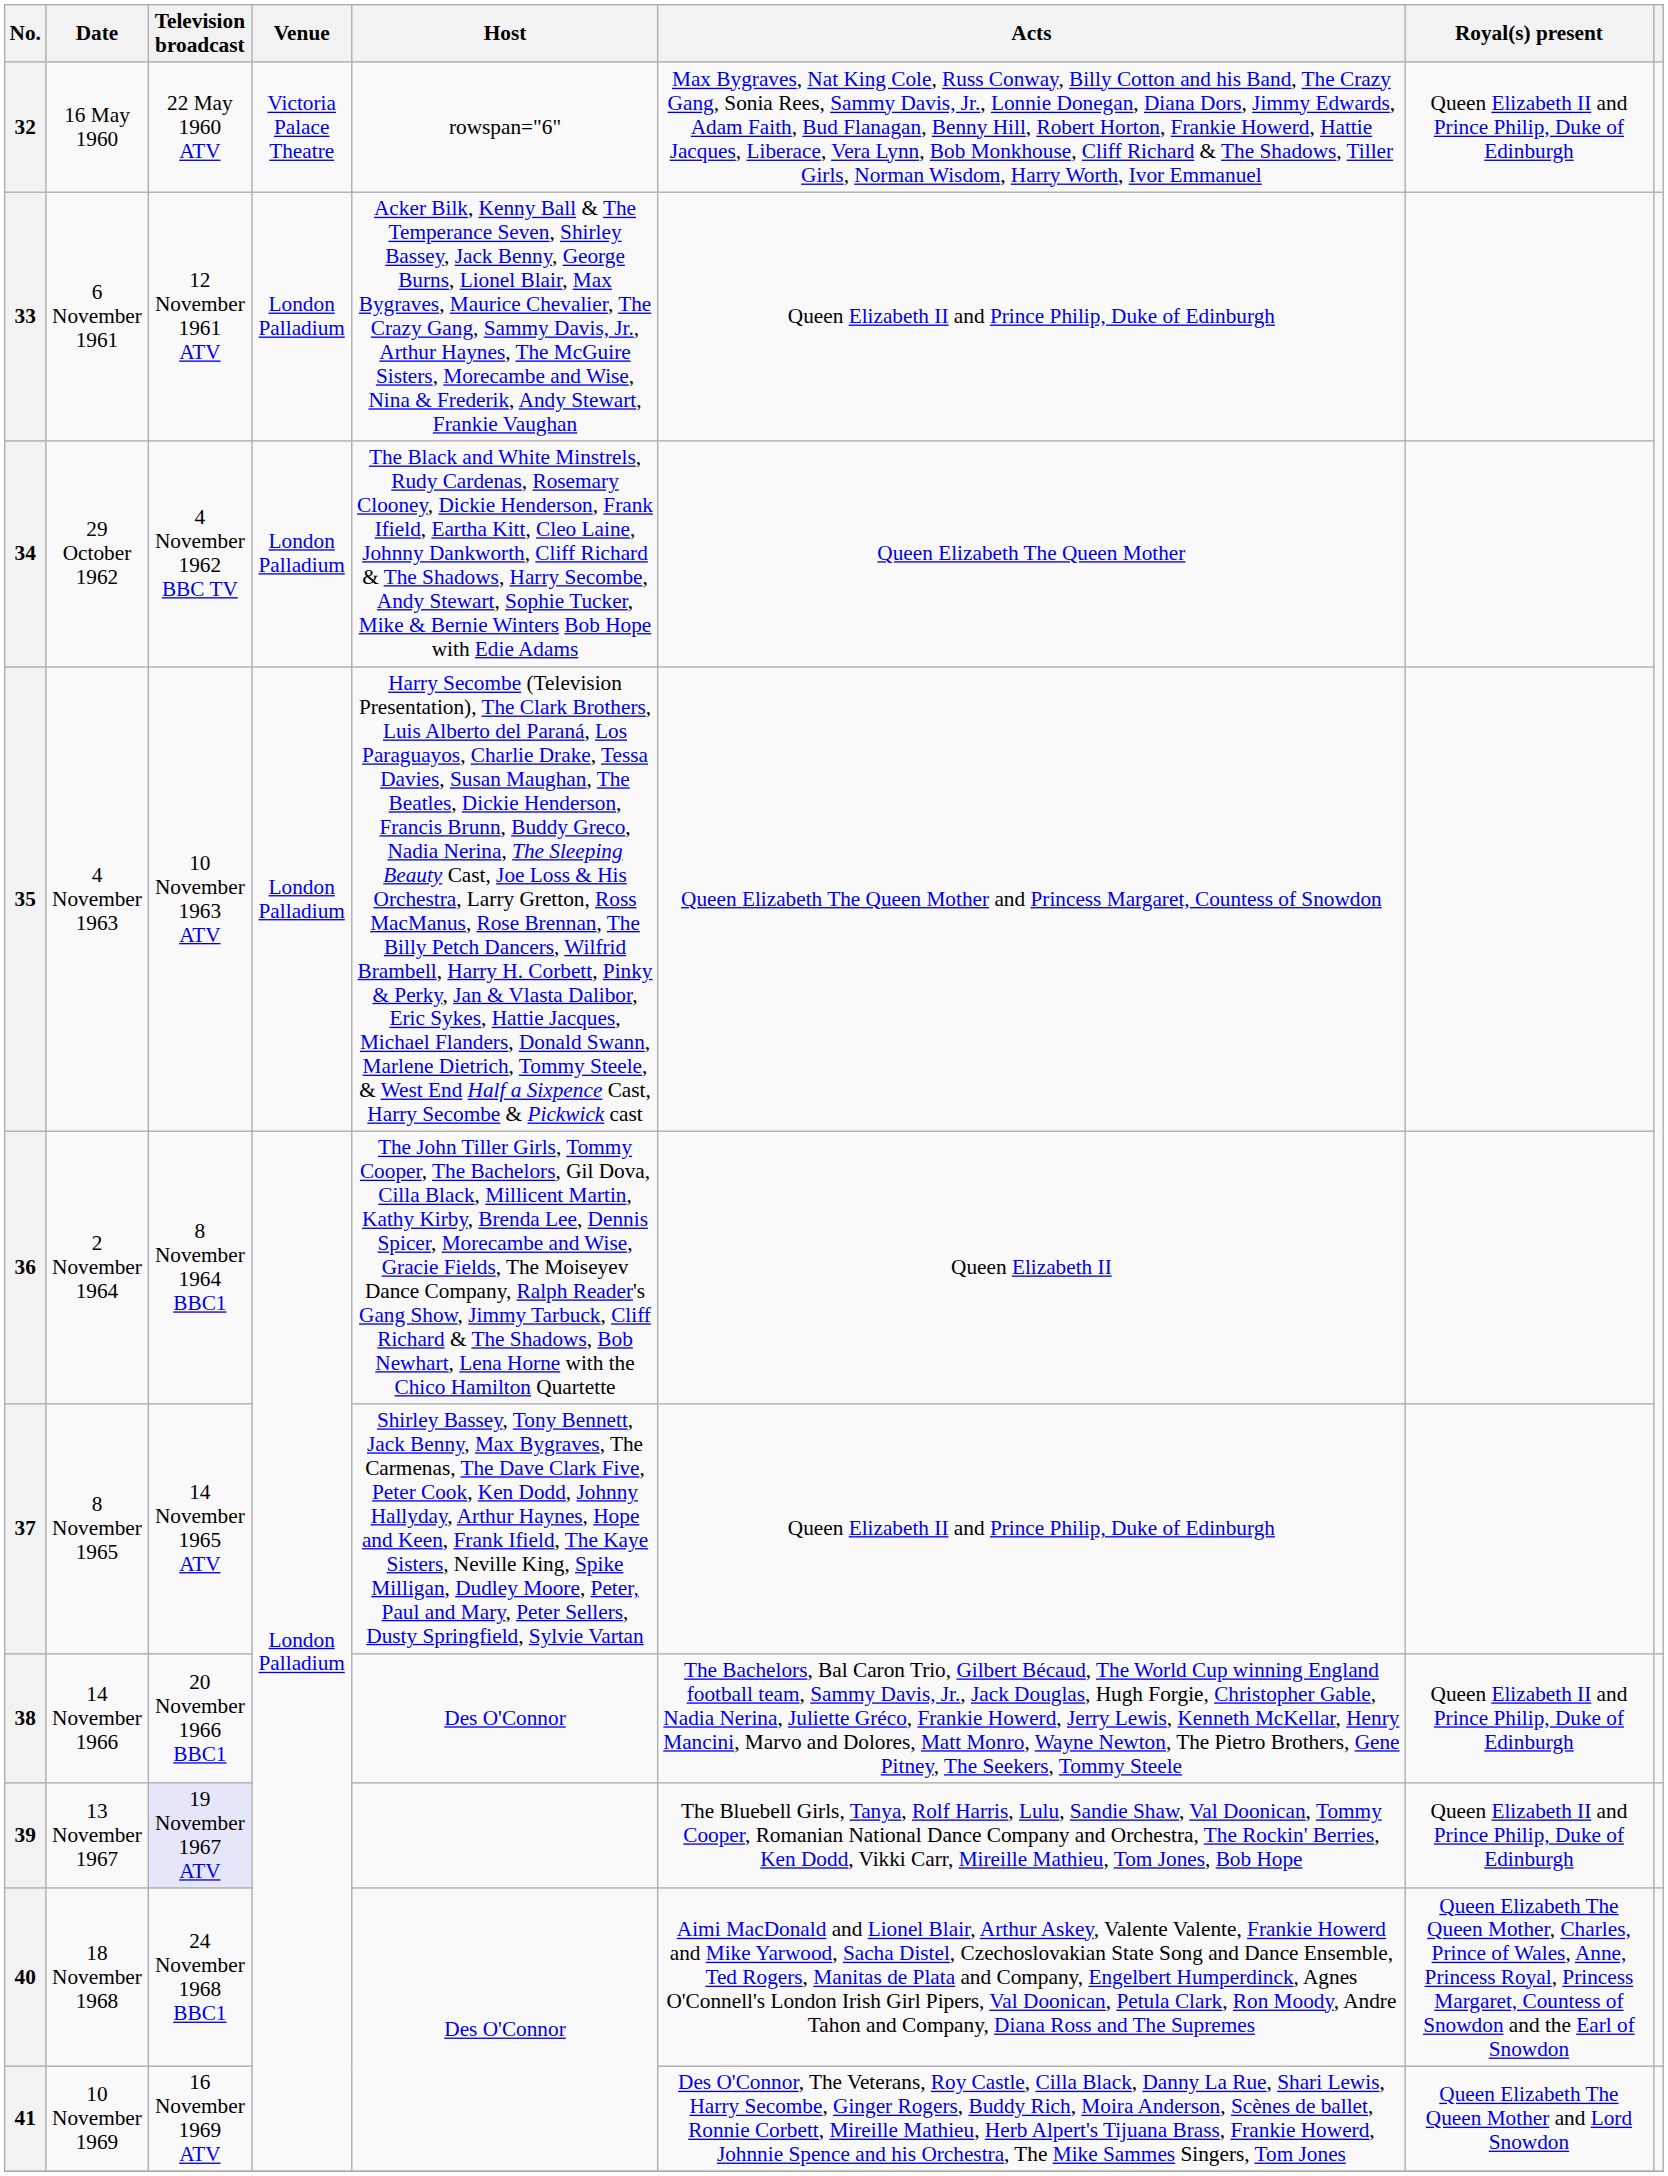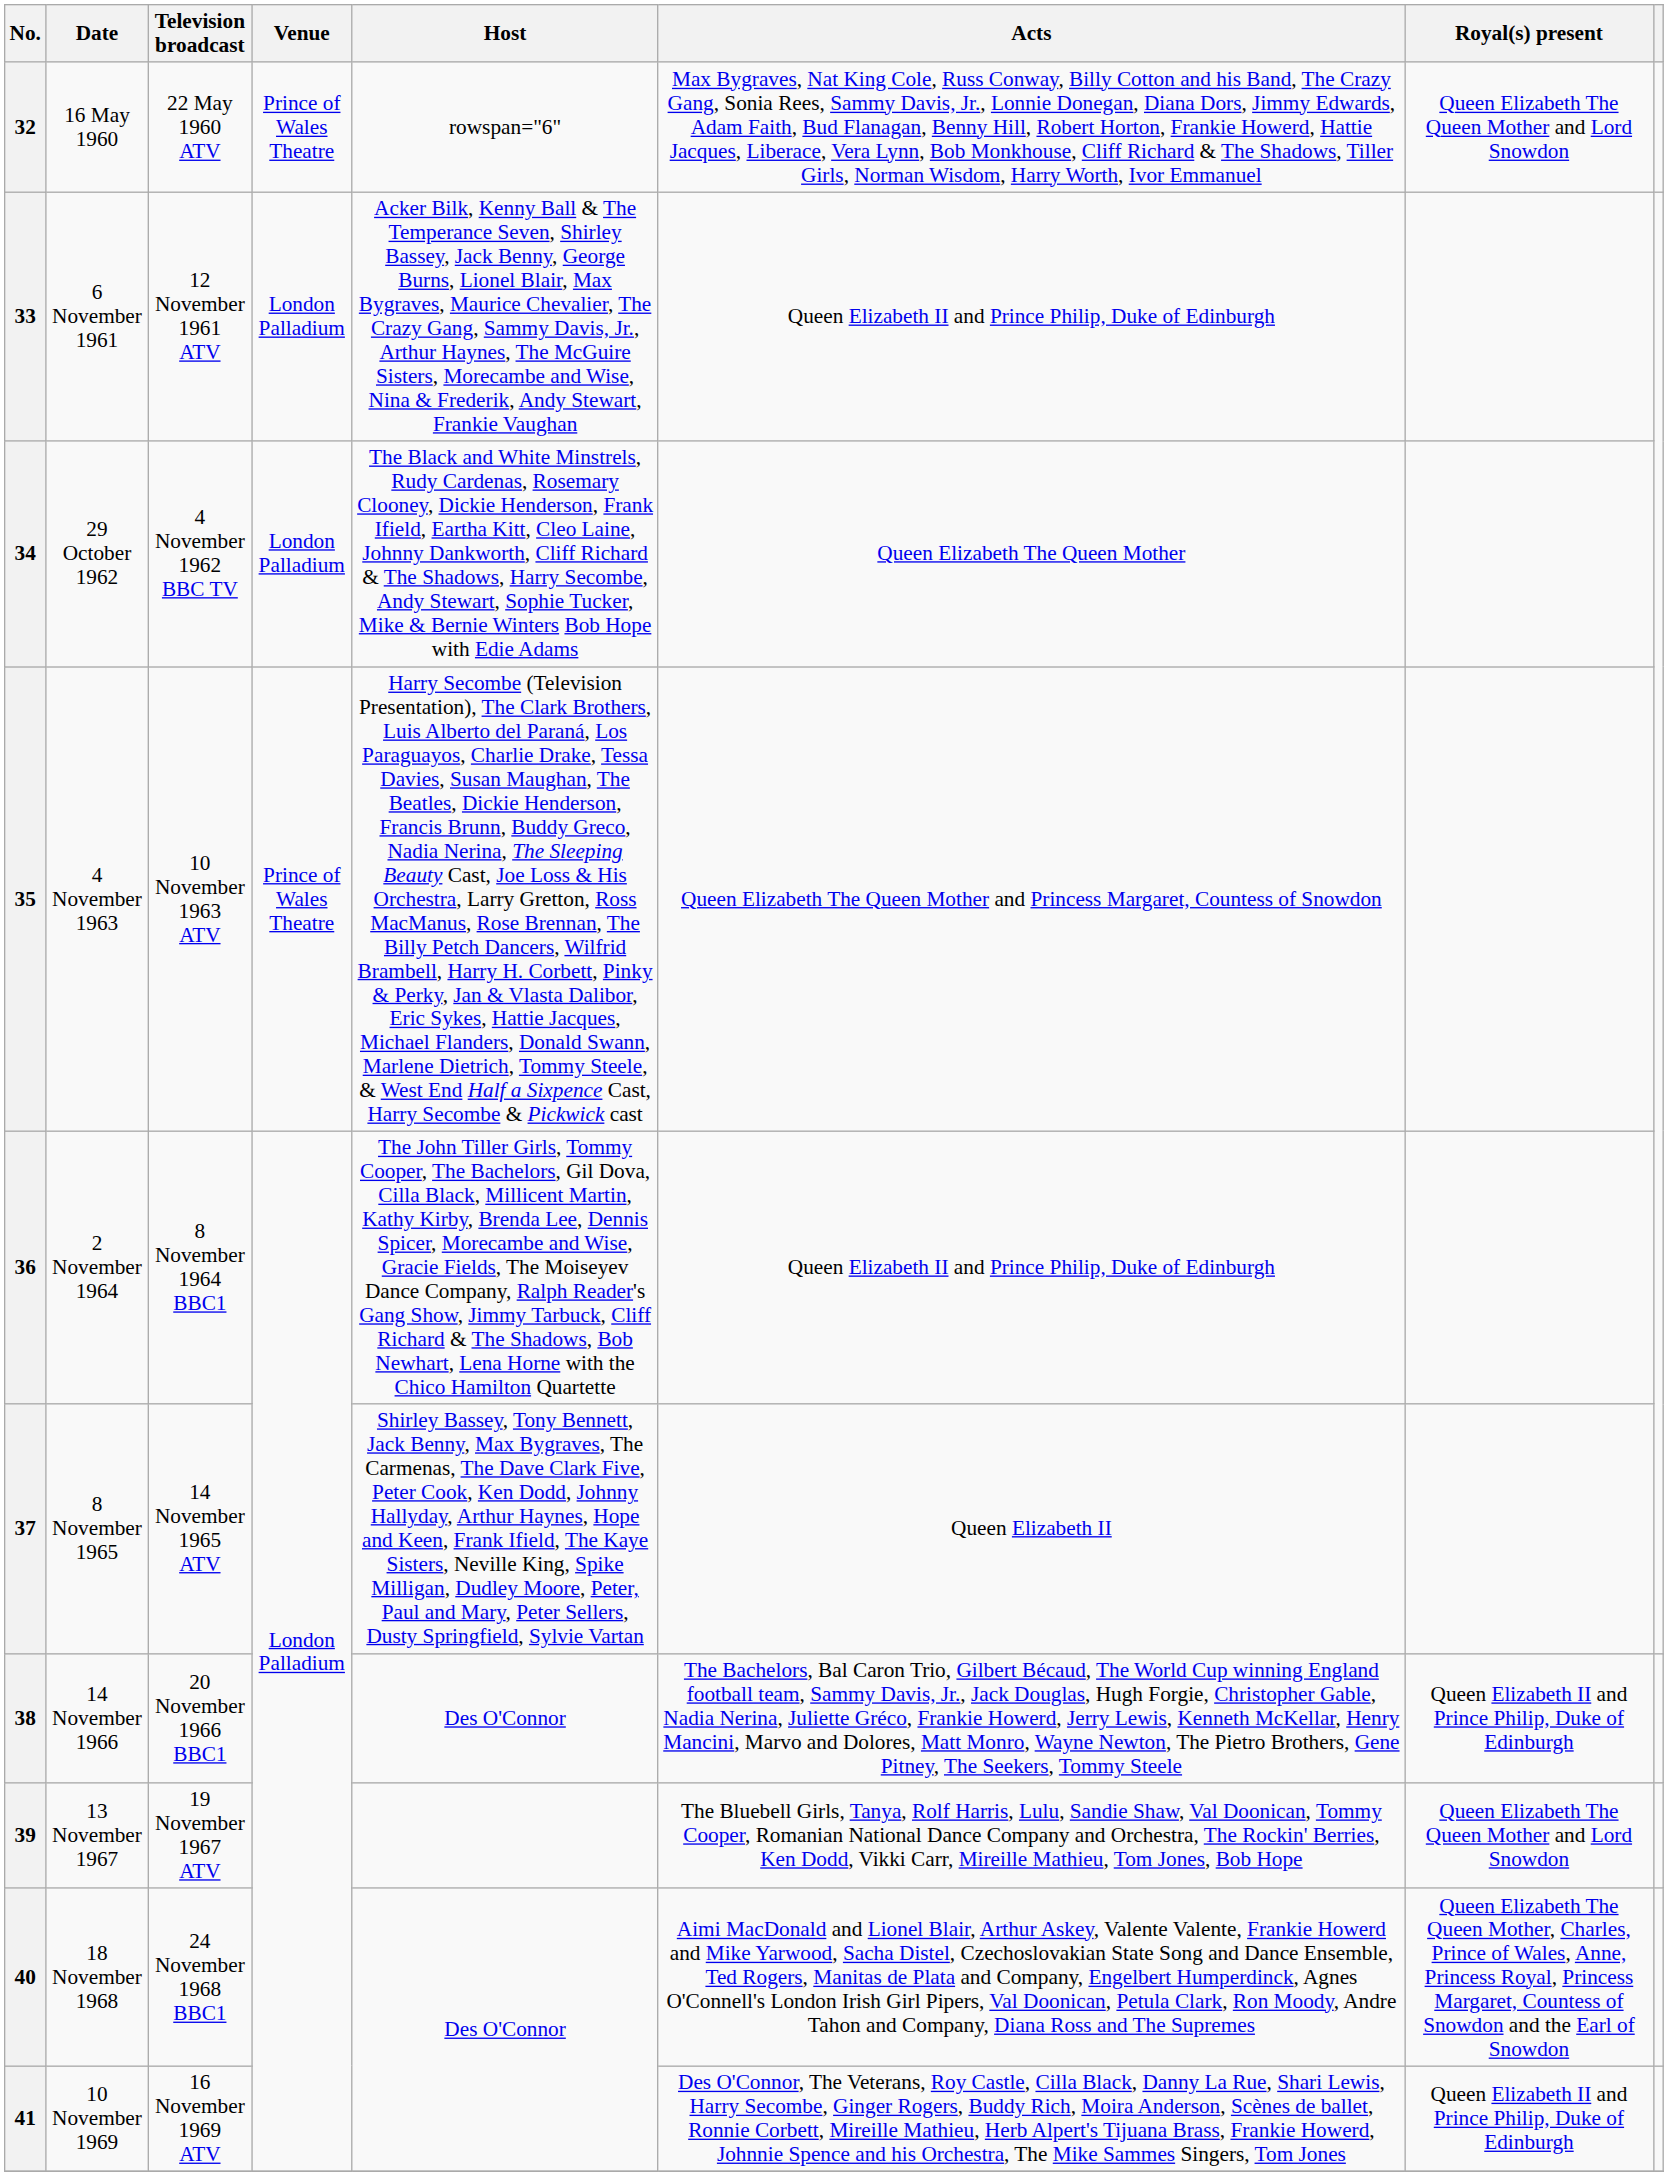(302, 126) Victoria Palace Theatre -> (302, 126) Prince of Wales Theatre
(1529, 126) Queen Elizabeth II and Prince Philip, Duke of Edinburgh -> (1529, 126) Queen Elizabeth The Queen Mother and Lord Snowdon
(302, 898) London Palladium -> (302, 898) Prince of Wales Theatre
(1031, 1267) Queen Elizabeth II -> (1031, 1267) Queen Elizabeth II and Prince Philip, Duke of Edinburgh
(1031, 1528) Queen Elizabeth II and Prince Philip, Duke of Edinburgh -> (1031, 1528) Queen Elizabeth II
(200, 1835) lavender background -> (200, 1835) no background
(1529, 1835) Queen Elizabeth II and Prince Philip, Duke of Edinburgh -> (1529, 1835) Queen Elizabeth The Queen Mother and Lord Snowdon
(1529, 2118) Queen Elizabeth The Queen Mother and Lord Snowdon -> (1529, 2118) Queen Elizabeth II and Prince Philip, Duke of Edinburgh
